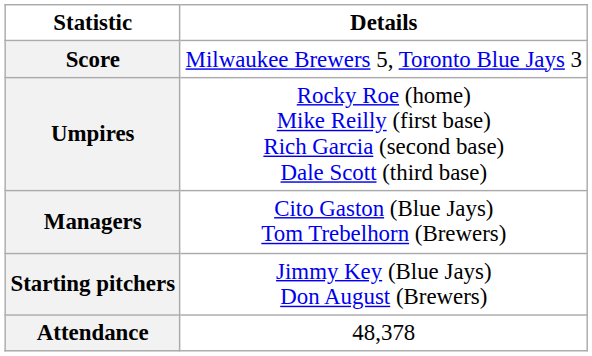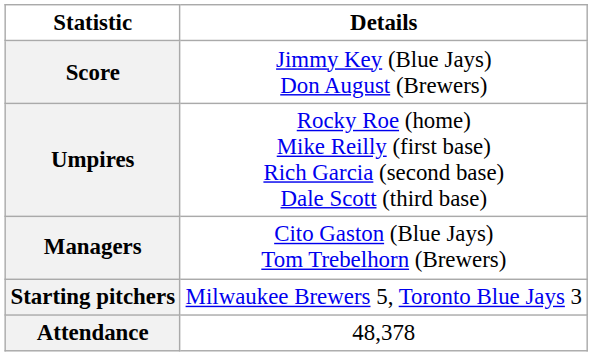(384, 58) Milwaukee Brewers 5, Toronto Blue Jays 3 -> (384, 71) Jimmy Key (Blue Jays) Don August (Brewers)
(384, 283) Jimmy Key (Blue Jays) Don August (Brewers) -> (384, 296) Milwaukee Brewers 5, Toronto Blue Jays 3
